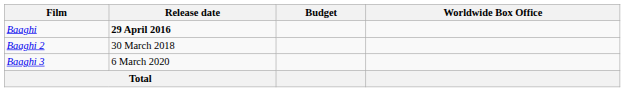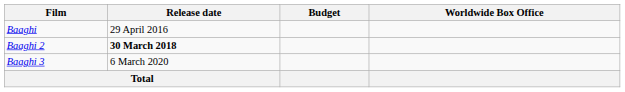(141, 29) bold -> (139, 29) normal
(143, 45) normal -> (143, 45) bold
